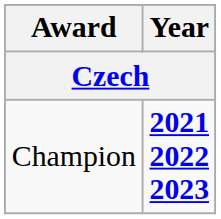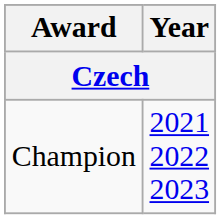(179, 155) bold -> (179, 155) normal
